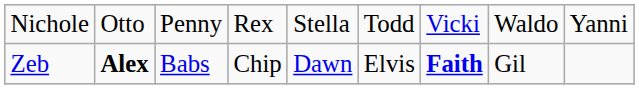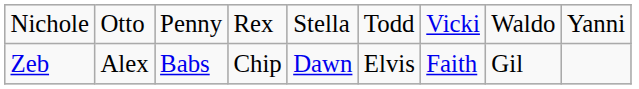(125, 63) bold -> (125, 63) normal
(455, 63) bold -> (452, 63) normal
